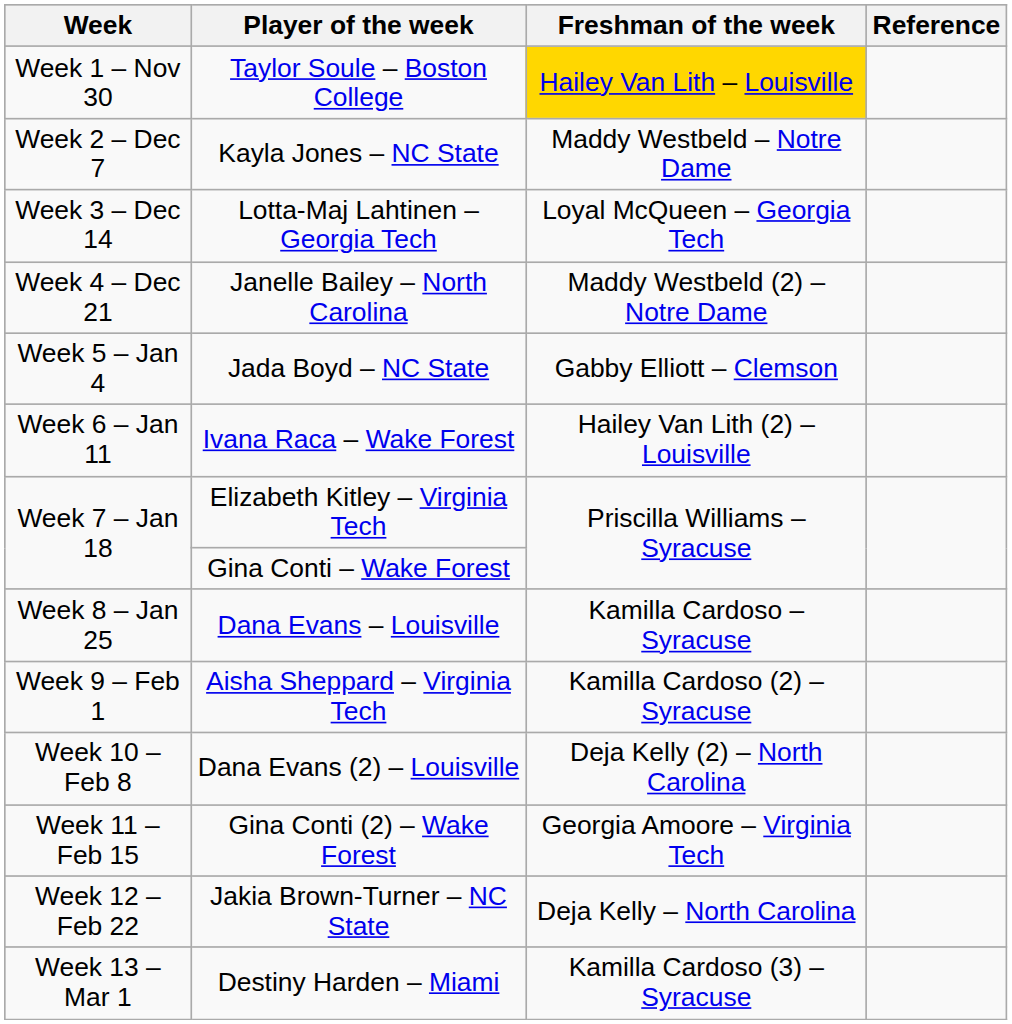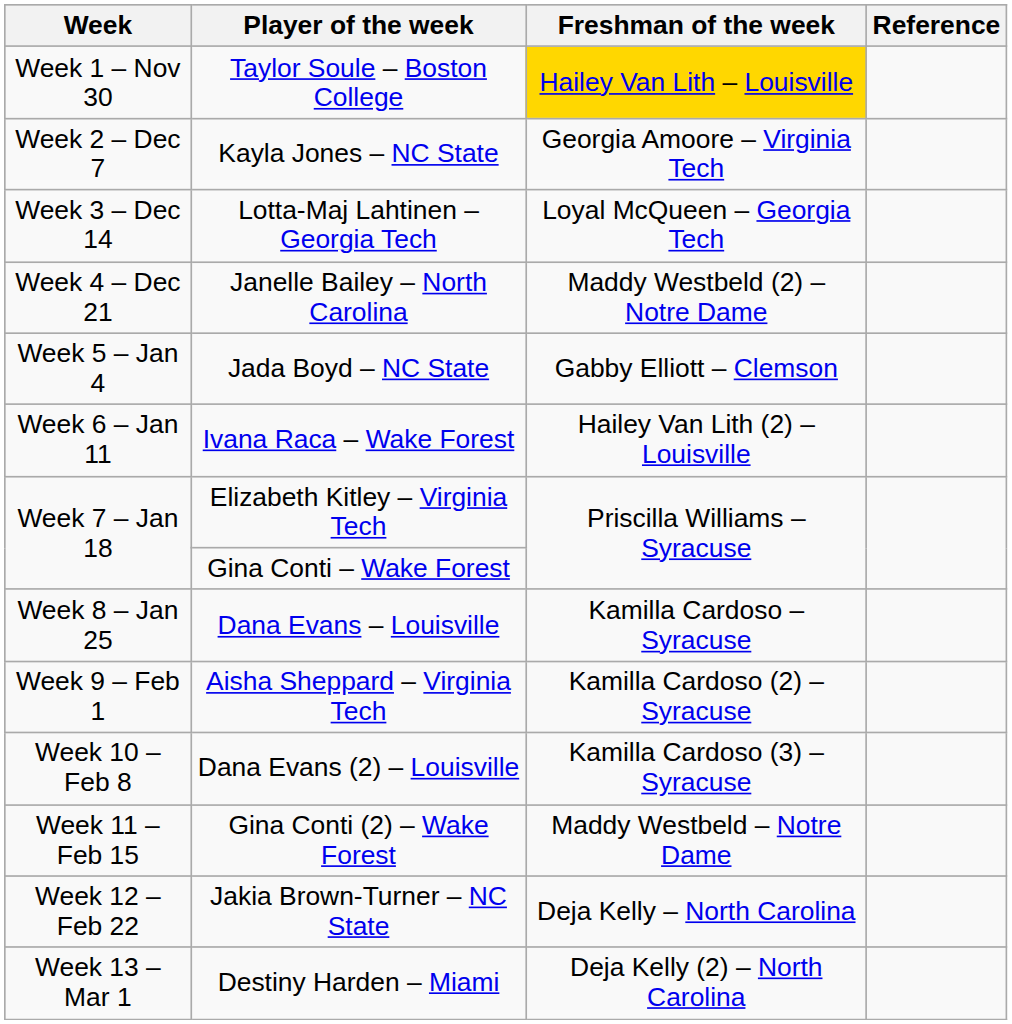(696, 153) Maddy Westbeld – Notre Dame -> (696, 153) Georgia Amoore – Virginia Tech
(696, 768) Deja Kelly (2) – North Carolina -> (696, 768) Kamilla Cardoso (3) – Syracuse
(696, 839) Georgia Amoore – Virginia Tech -> (696, 839) Maddy Westbeld – Notre Dame
(696, 982) Kamilla Cardoso (3) – Syracuse -> (696, 982) Deja Kelly (2) – North Carolina
